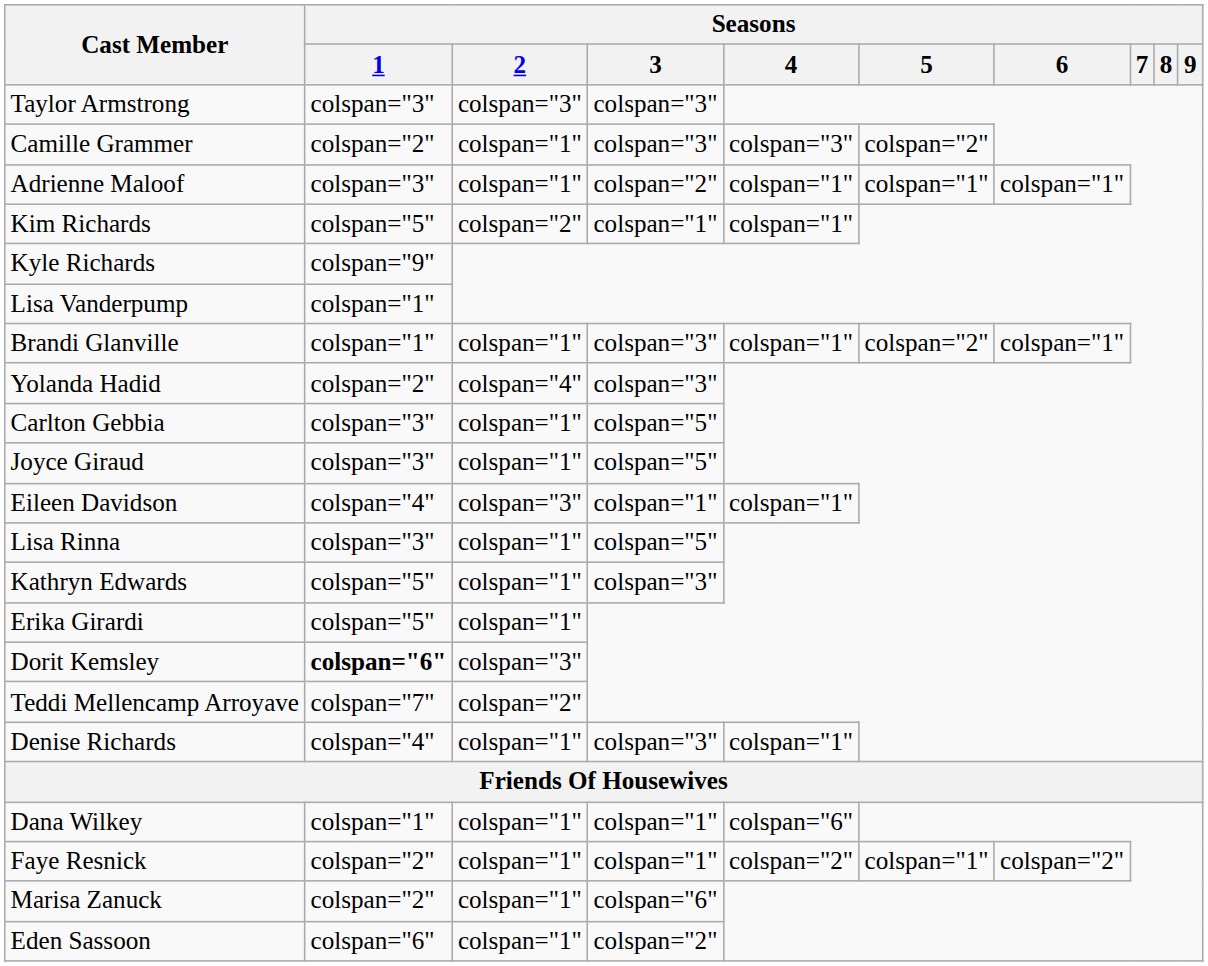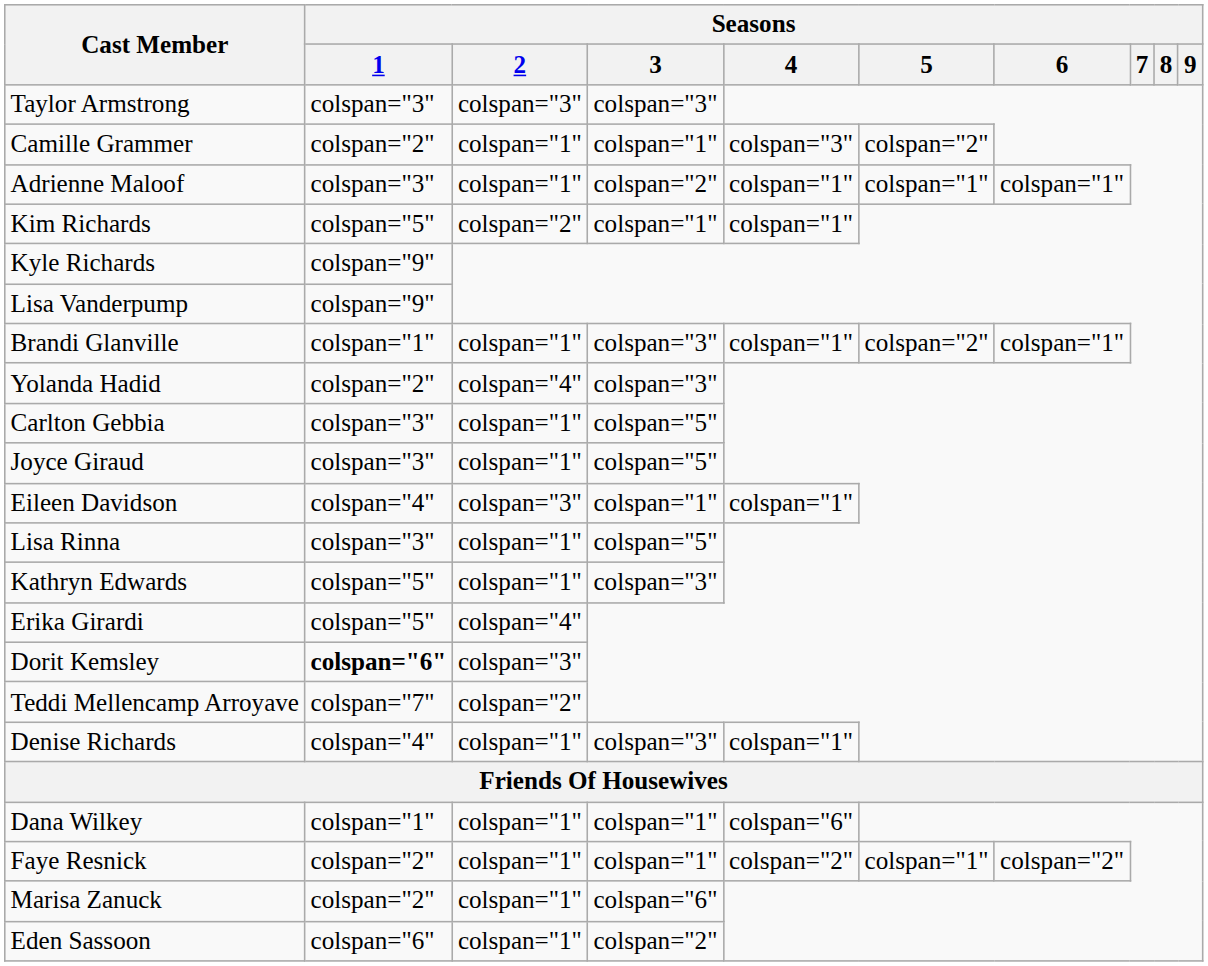(655, 143) colspan="3" -> (655, 143) colspan="1"
(373, 303) colspan="1" -> (373, 303) colspan="9"
(520, 622) colspan="1" -> (520, 622) colspan="4"
